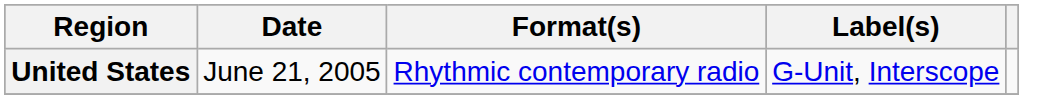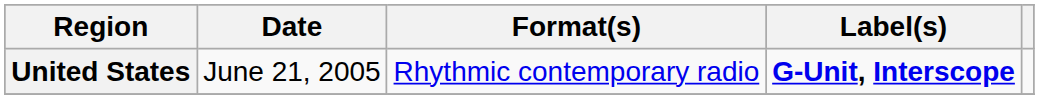(886, 71) normal -> (894, 71) bold
